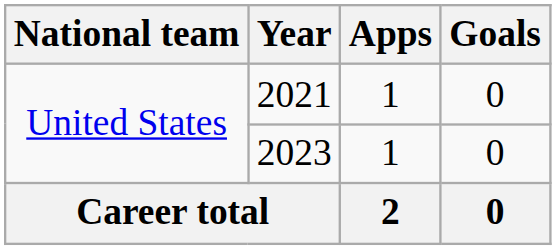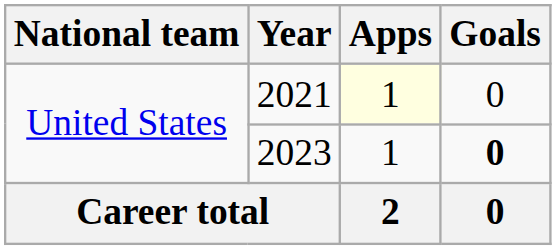(390, 93) no background -> (390, 93) lightyellow background
(495, 152) normal -> (495, 152) bold
